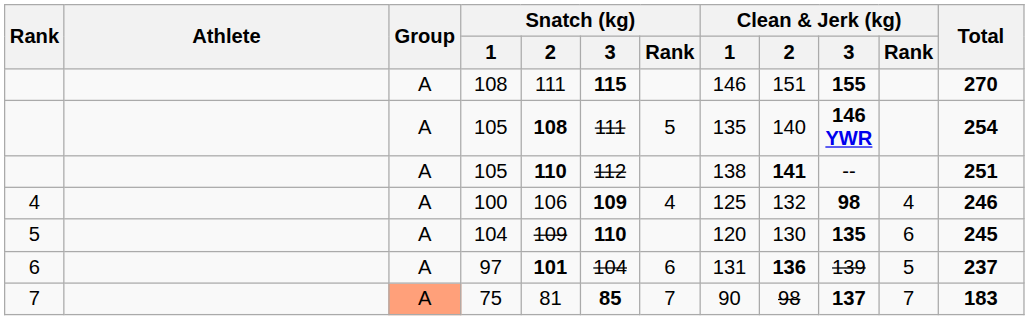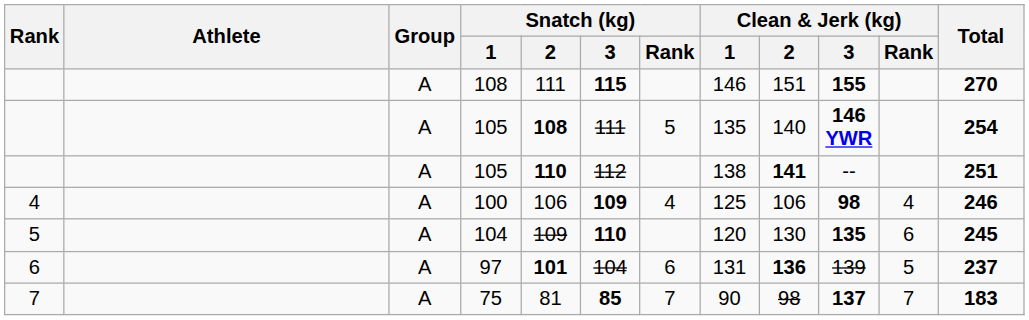(789, 203) 132 -> (789, 203) 106
(425, 298) lightsalmon background -> (425, 298) no background
